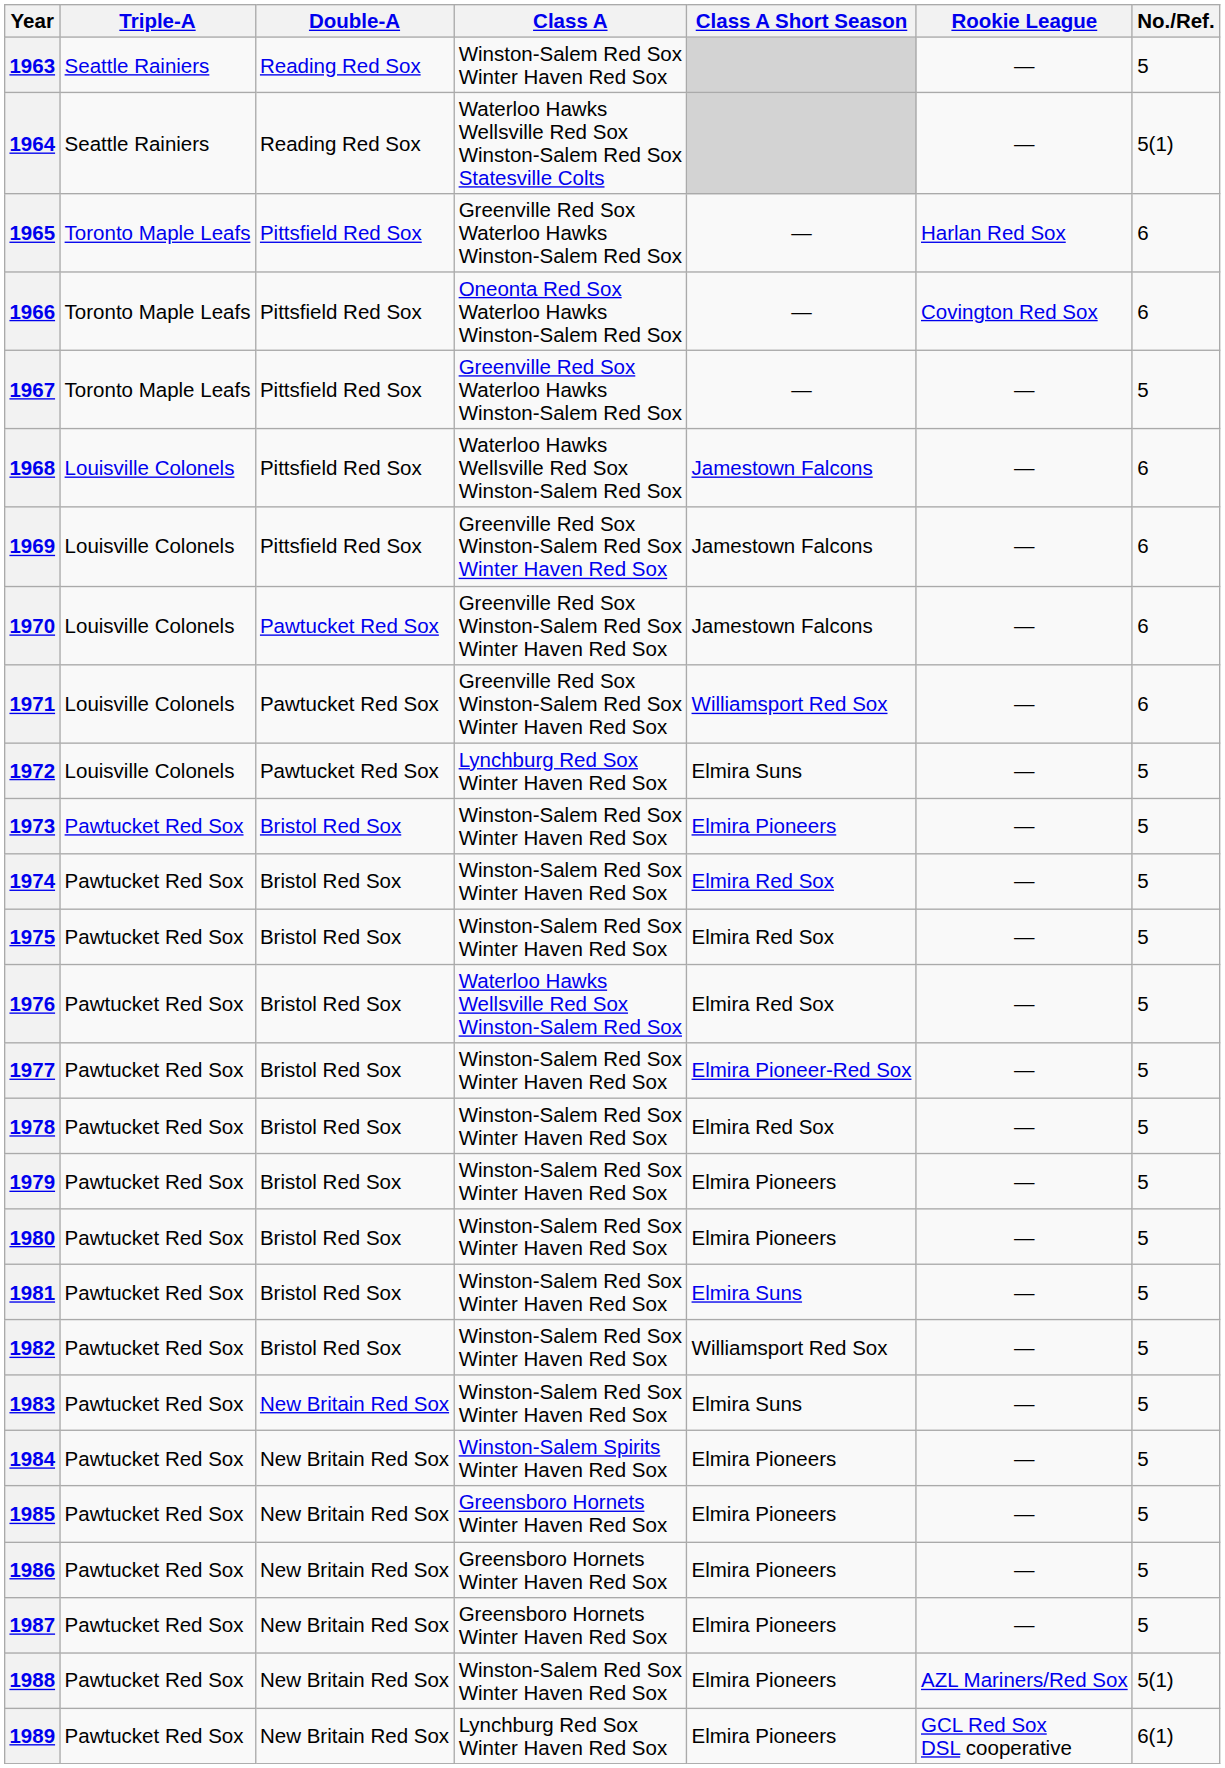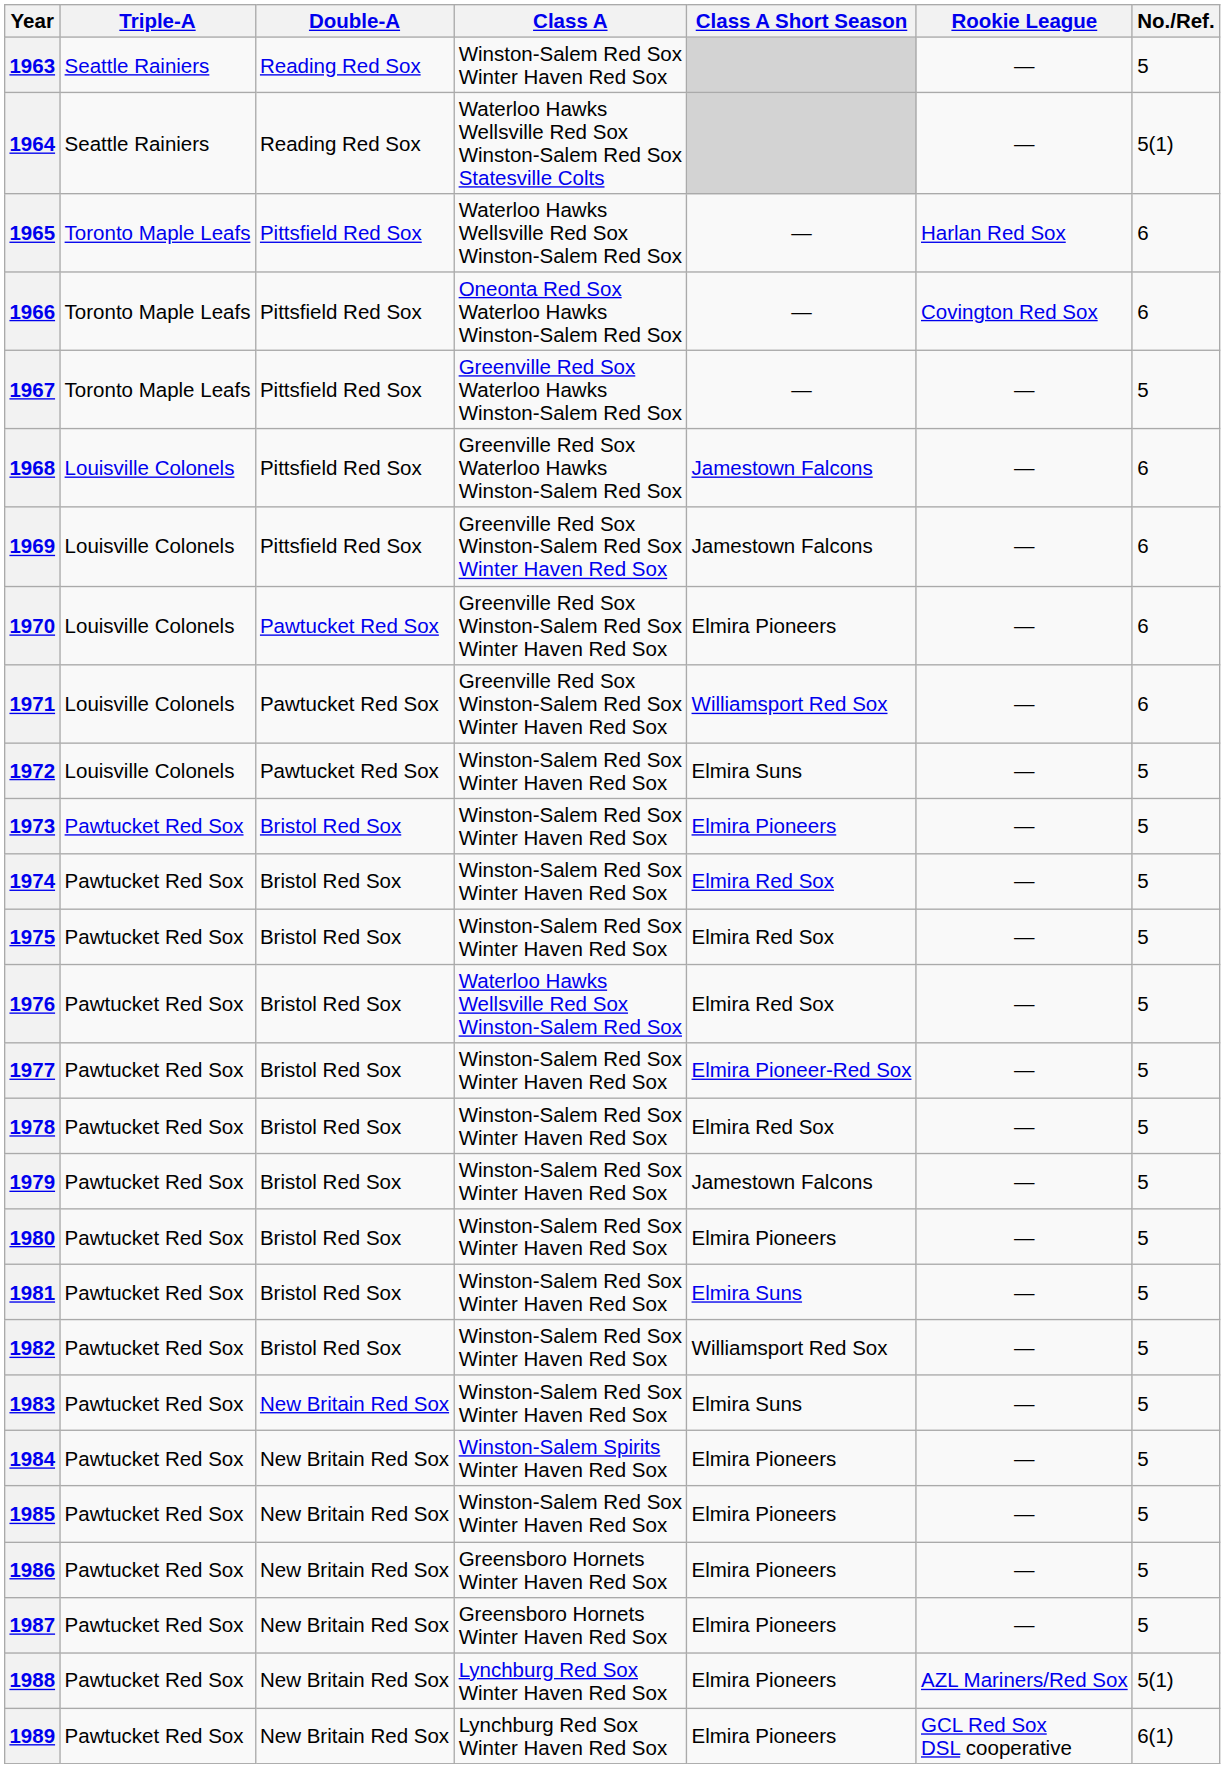(570, 233) Greenville Red Sox Waterloo Hawks Winston-Salem Red Sox -> (570, 233) Waterloo Hawks Wellsville Red Sox Winston-Salem Red Sox
(570, 468) Waterloo Hawks Wellsville Red Sox Winston-Salem Red Sox -> (570, 468) Greenville Red Sox Waterloo Hawks Winston-Salem Red Sox
(782, 625) Jamestown Falcons -> (764, 625) Elmira Pioneers
(563, 771) Lynchburg Red Sox Winter Haven Red Sox -> (570, 771) Winston-Salem Red Sox Winter Haven Red Sox
(764, 1182) Elmira Pioneers -> (782, 1182) Jamestown Falcons
(563, 1514) Greensboro Hornets Winter Haven Red Sox -> (570, 1514) Winston-Salem Red Sox Winter Haven Red Sox
(570, 1680) Winston-Salem Red Sox Winter Haven Red Sox -> (563, 1680) Lynchburg Red Sox Winter Haven Red Sox
